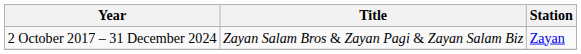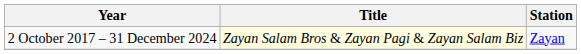(373, 37) no background -> (373, 37) lightyellow background
